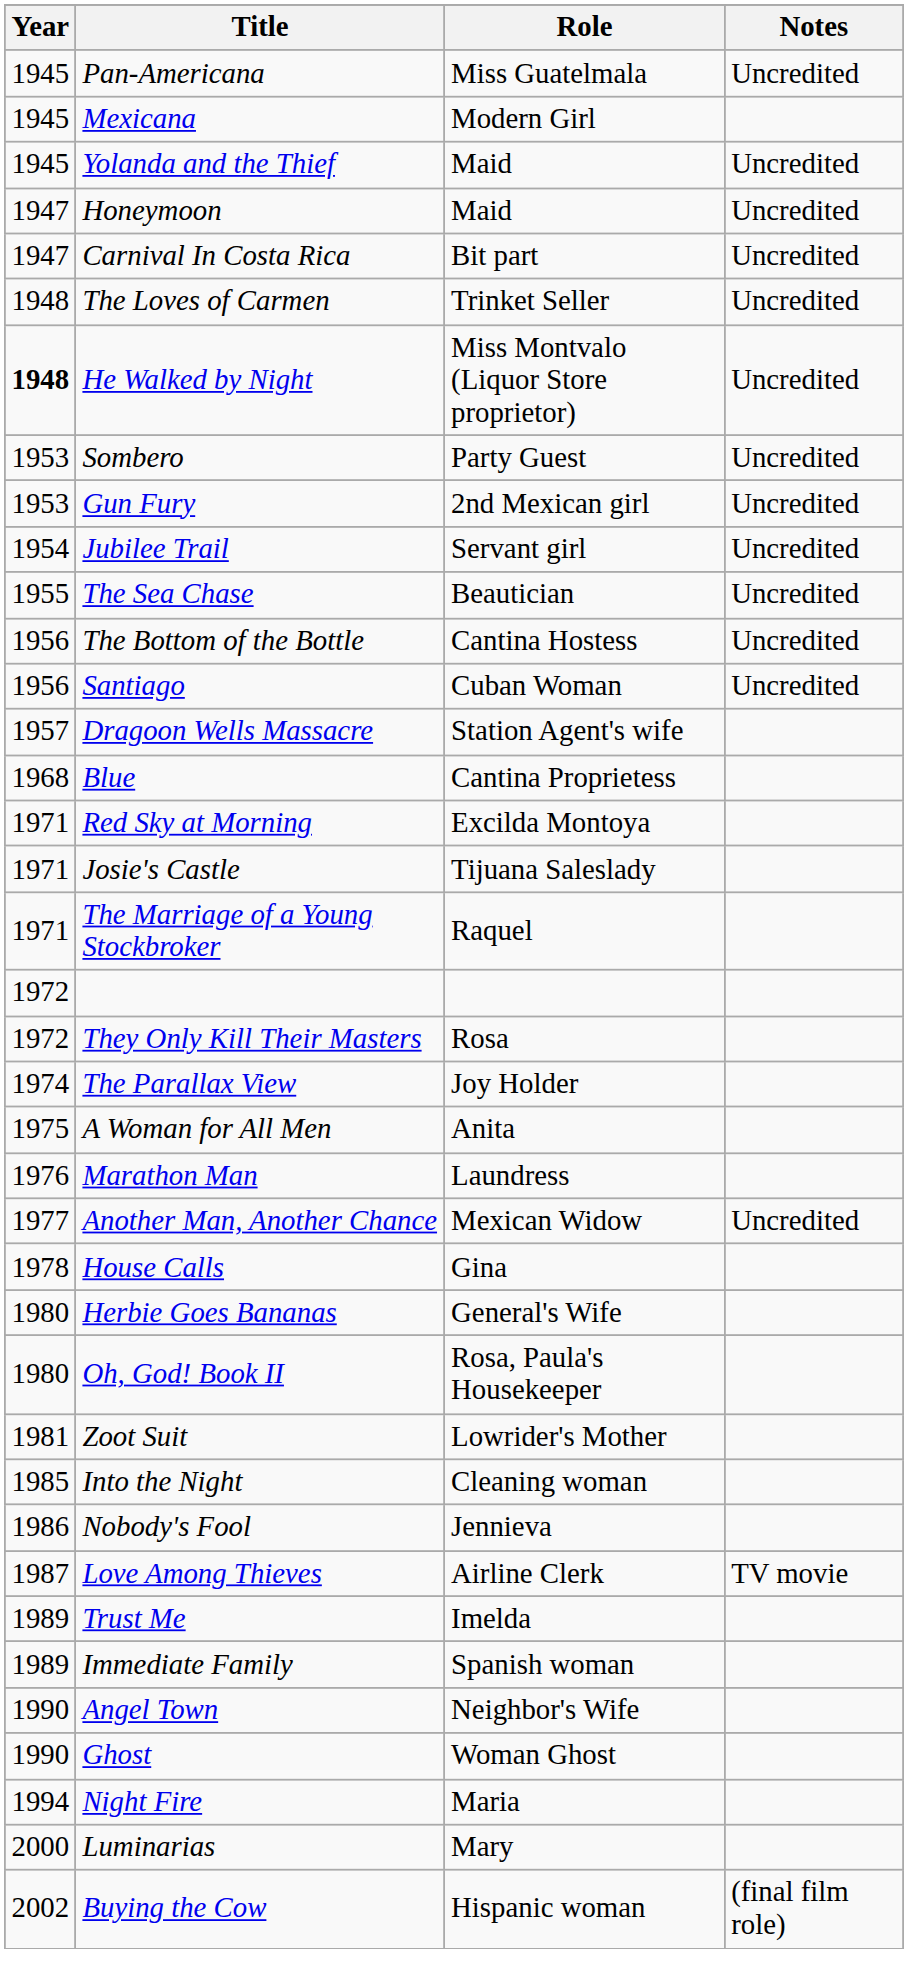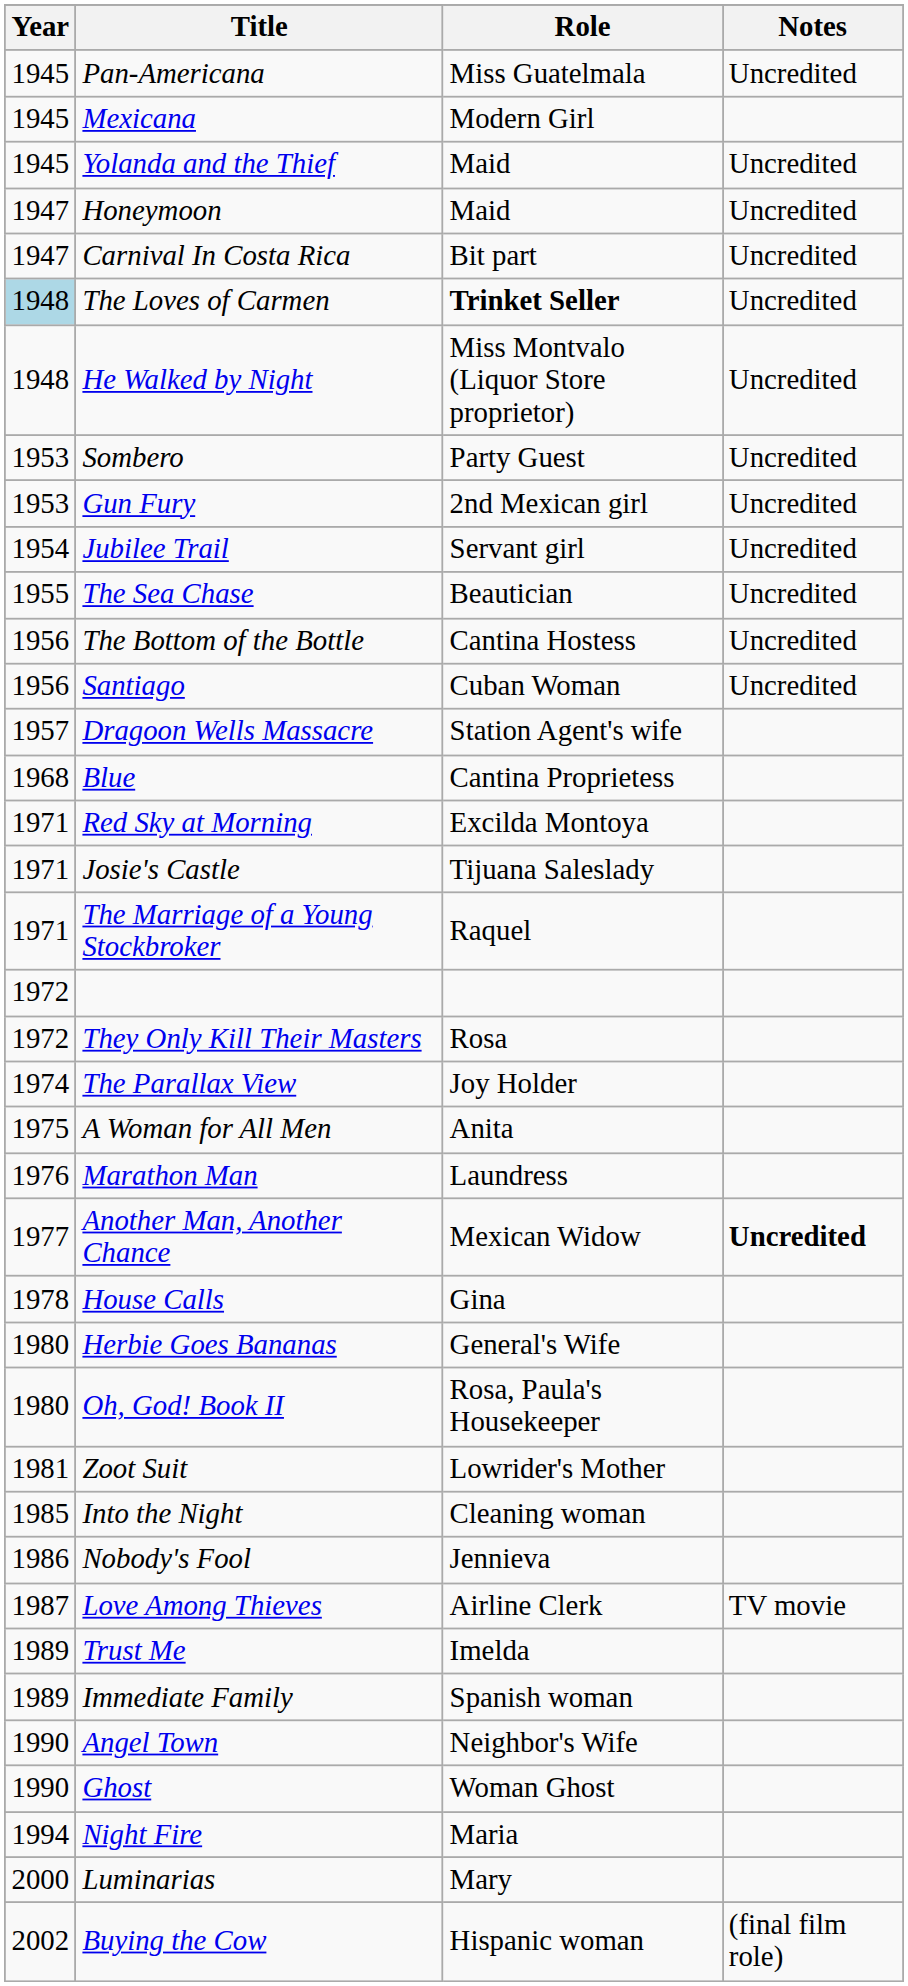(40, 301) no background -> (40, 301) lightblue background
(530, 301) normal -> (535, 301) bold
(40, 379) bold -> (40, 379) normal
(795, 1220) normal -> (797, 1236) bold
